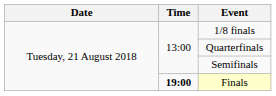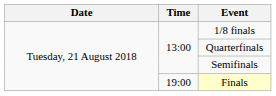(178, 82) bold -> (178, 82) normal
